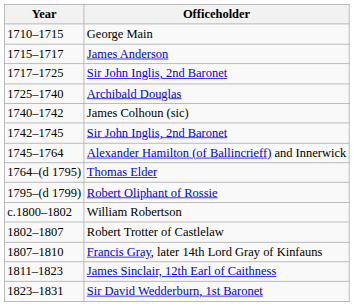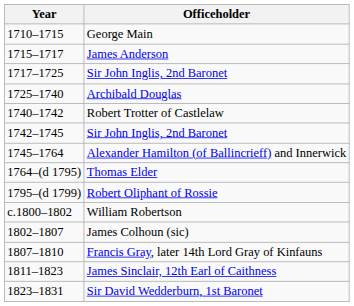(138, 113) James Colhoun (sic) -> (155, 113) Robert Trotter of Castlelaw
(155, 232) Robert Trotter of Castlelaw -> (138, 232) James Colhoun (sic)
